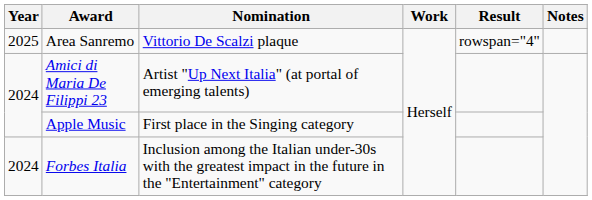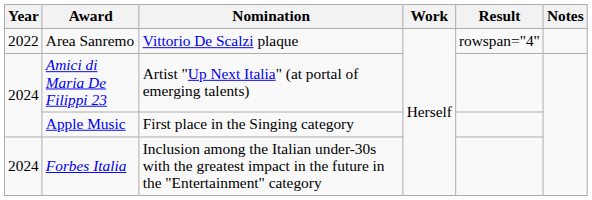(23, 41) 2025 -> (23, 41) 2022
